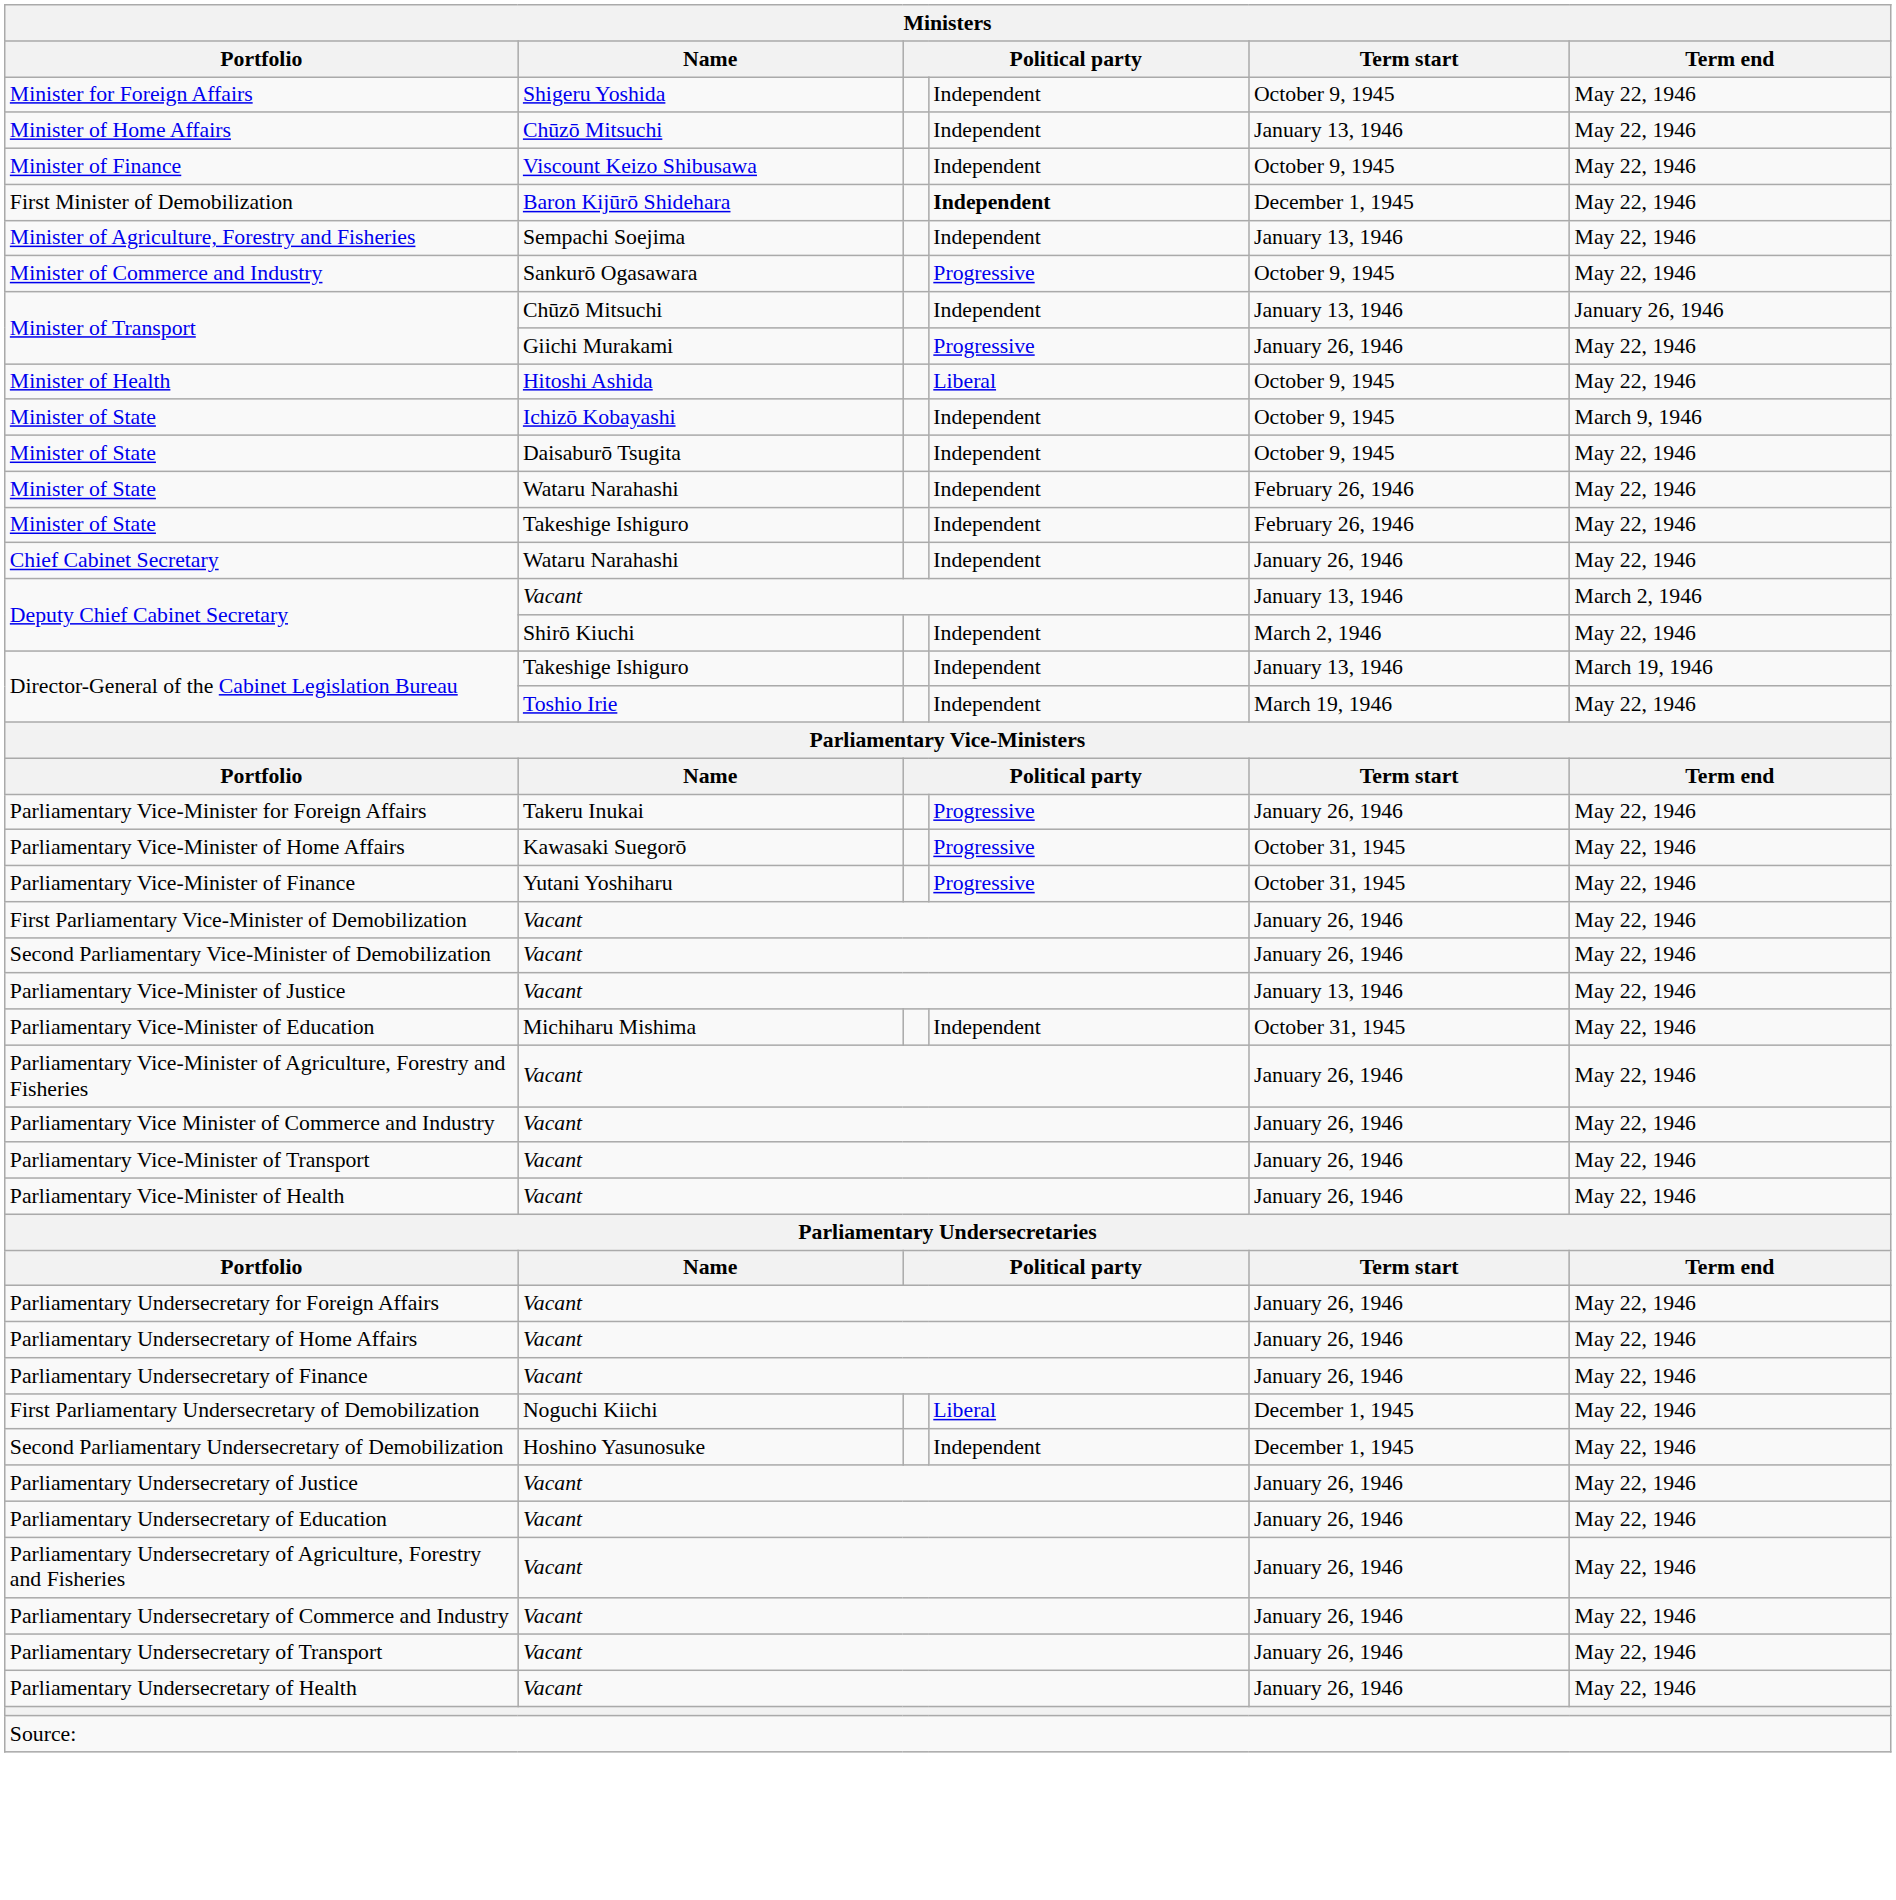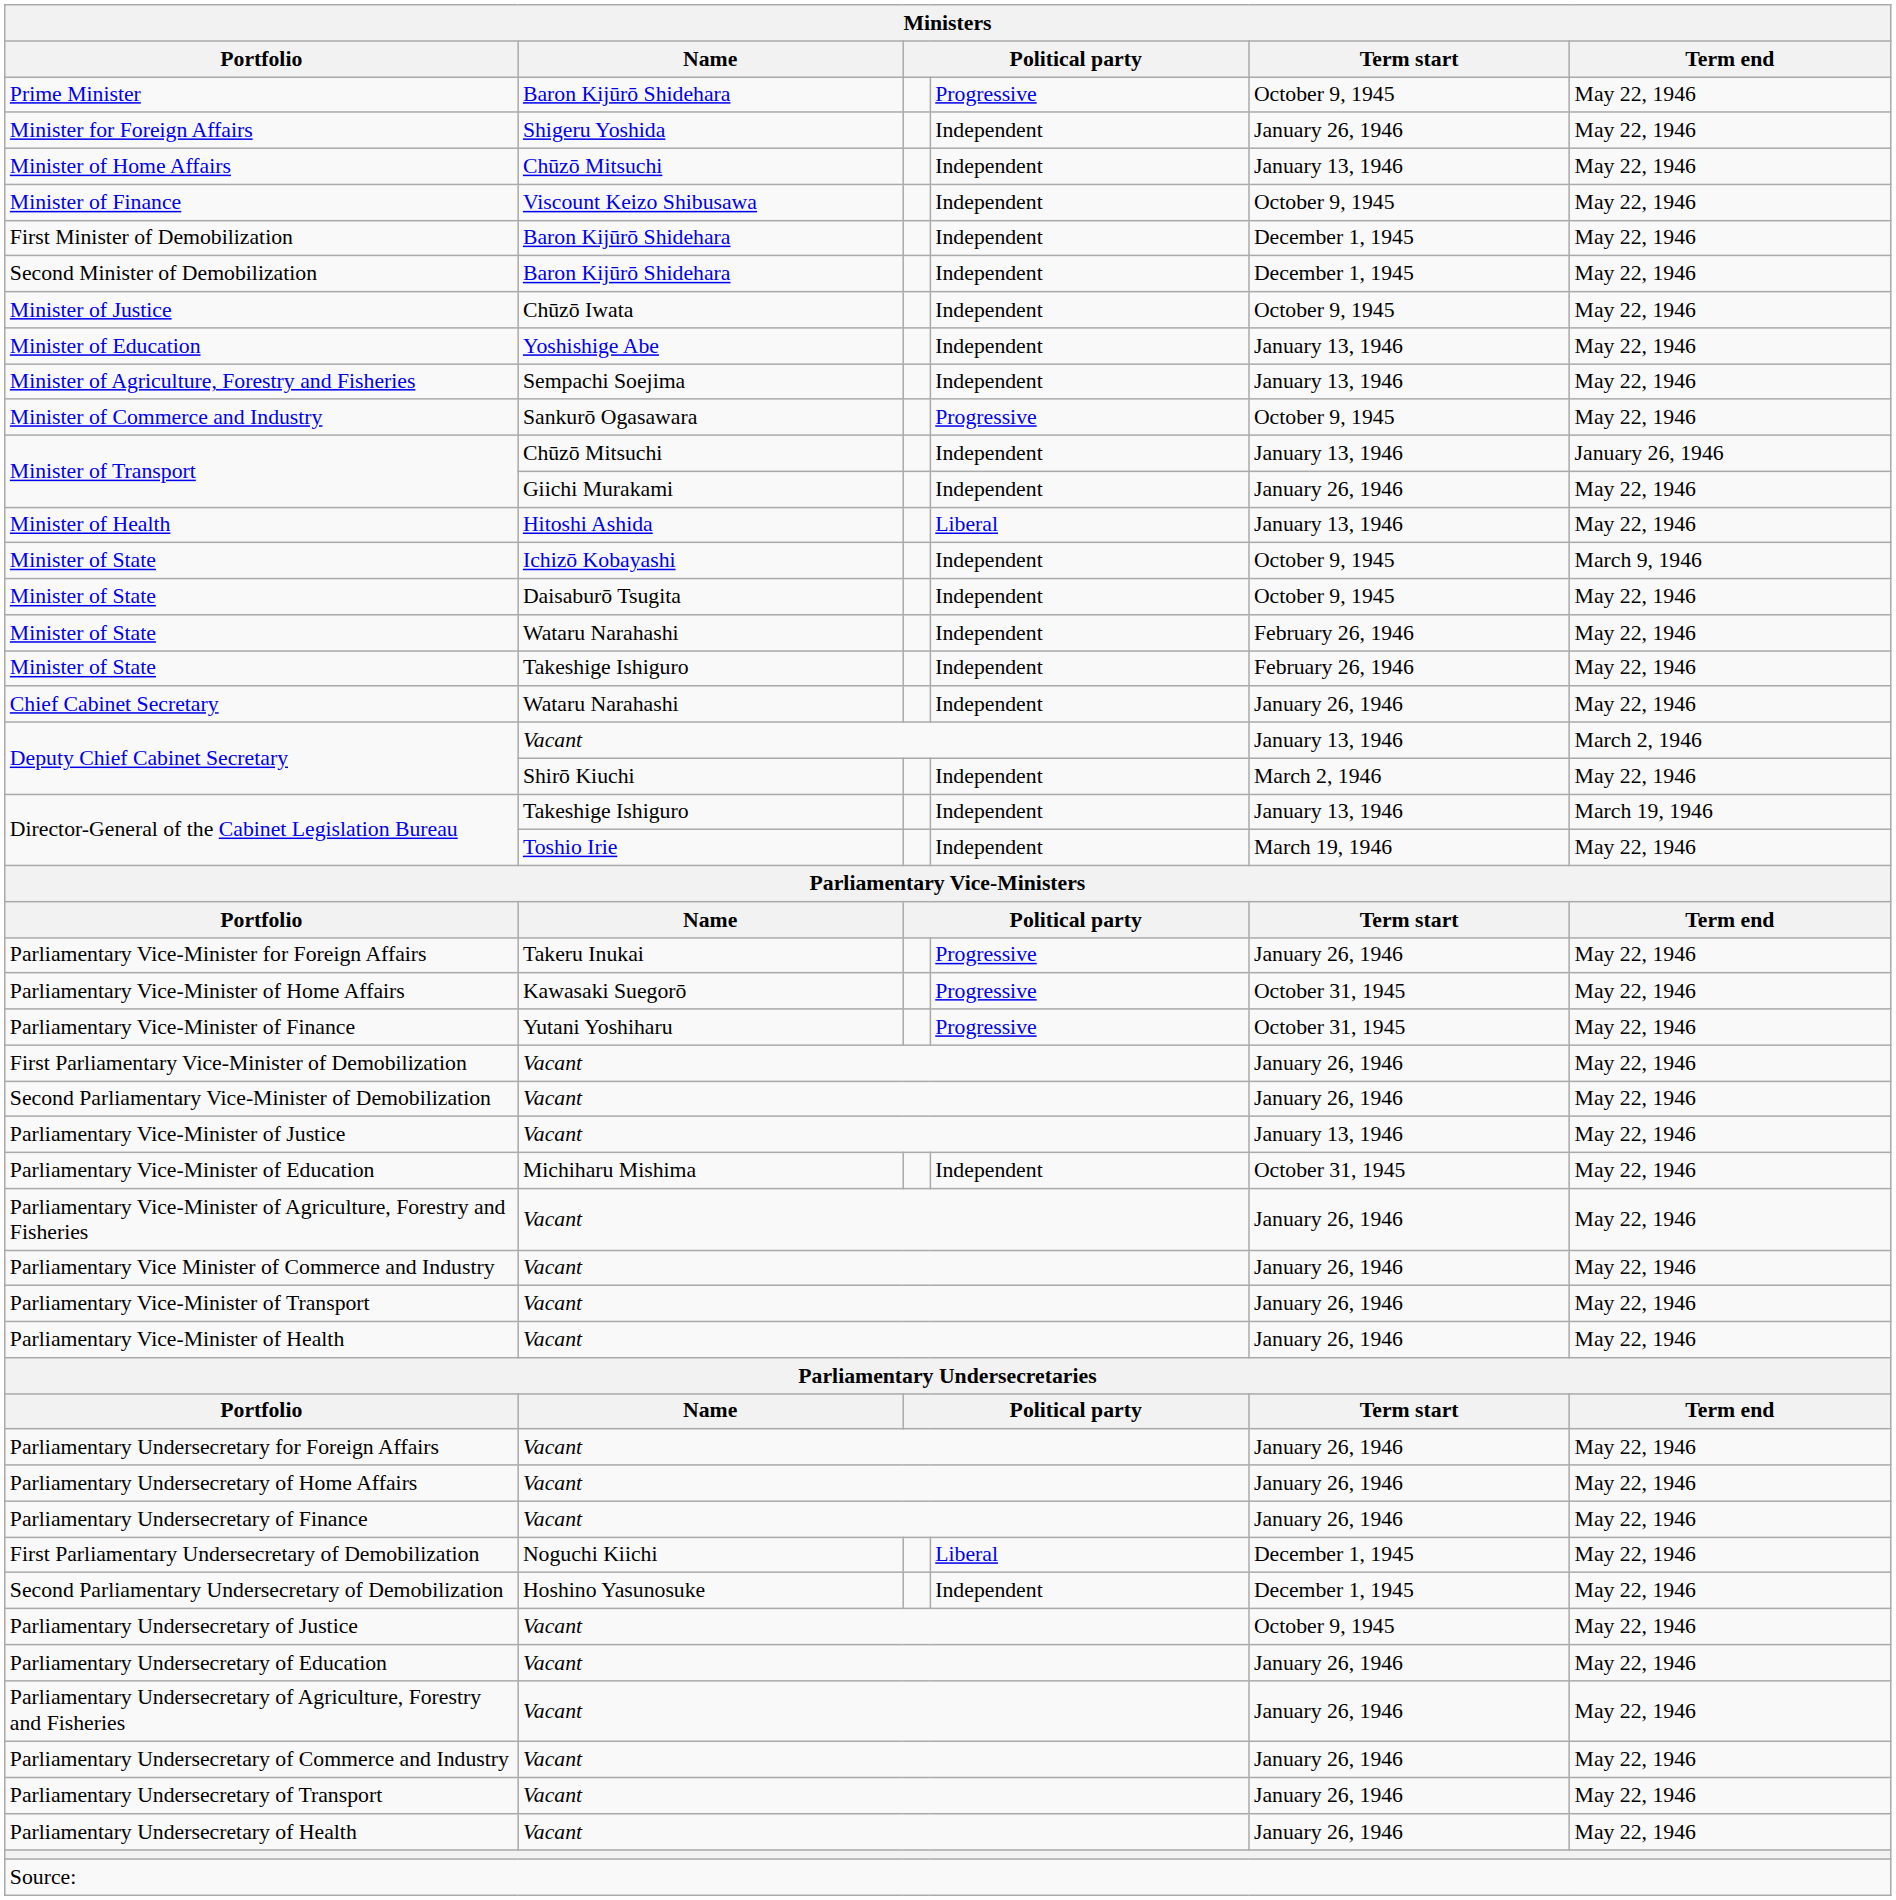+ row: (75, 94)
(1324, 94) October 9, 1945 -> (1328, 130) January 26, 1946
(992, 202) bold -> (989, 237) normal
+ row: (163, 273)
+ row: (91, 309)
+ row: (105, 345)
(984, 345) Progressive -> (989, 489) Independent
(1324, 381) October 9, 1945 -> (1328, 524) January 13, 1946
(1328, 1482) January 26, 1946 -> (1324, 1626) October 9, 1945
